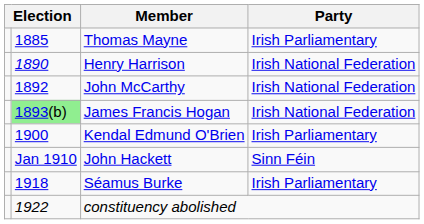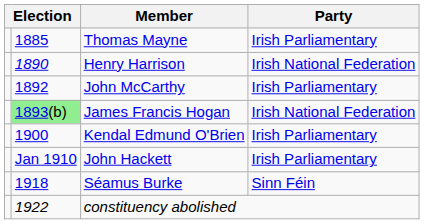(333, 87) Irish National Federation -> (314, 87) Irish Parliamentary
(283, 159) Sinn Féin -> (314, 159) Irish Parliamentary
(314, 183) Irish Parliamentary -> (283, 183) Sinn Féin
